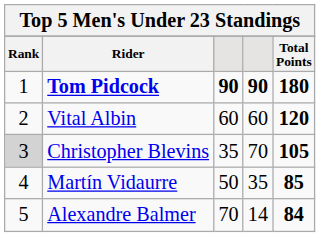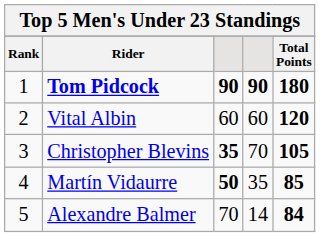(24, 150) lightgrey background -> (24, 150) no background
(228, 150) normal -> (228, 150) bold
(228, 182) normal -> (228, 182) bold
